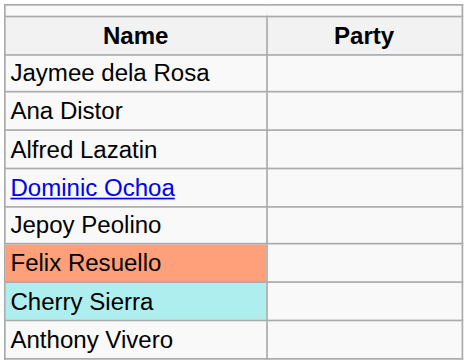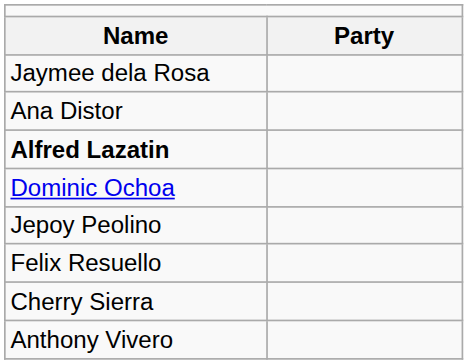(84, 149) normal -> (90, 149) bold
(86, 263) lightsalmon background -> (86, 263) no background
(82, 301) paleturquoise background -> (82, 301) no background
